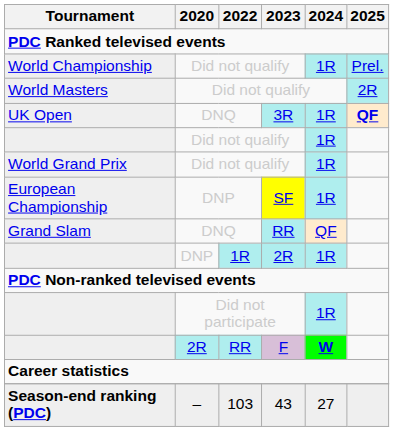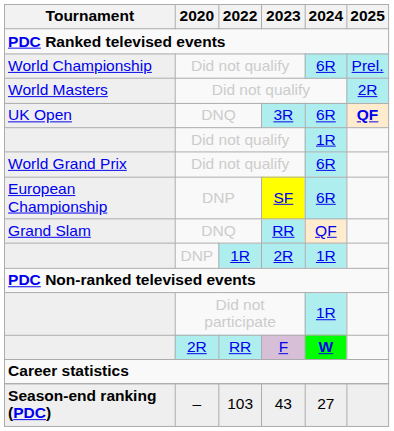(326, 66) 1R -> (326, 66) 6R
(326, 115) 1R -> (326, 115) 6R
(326, 164) 1R -> (326, 164) 6R
(326, 197) 1R -> (326, 197) 6R
